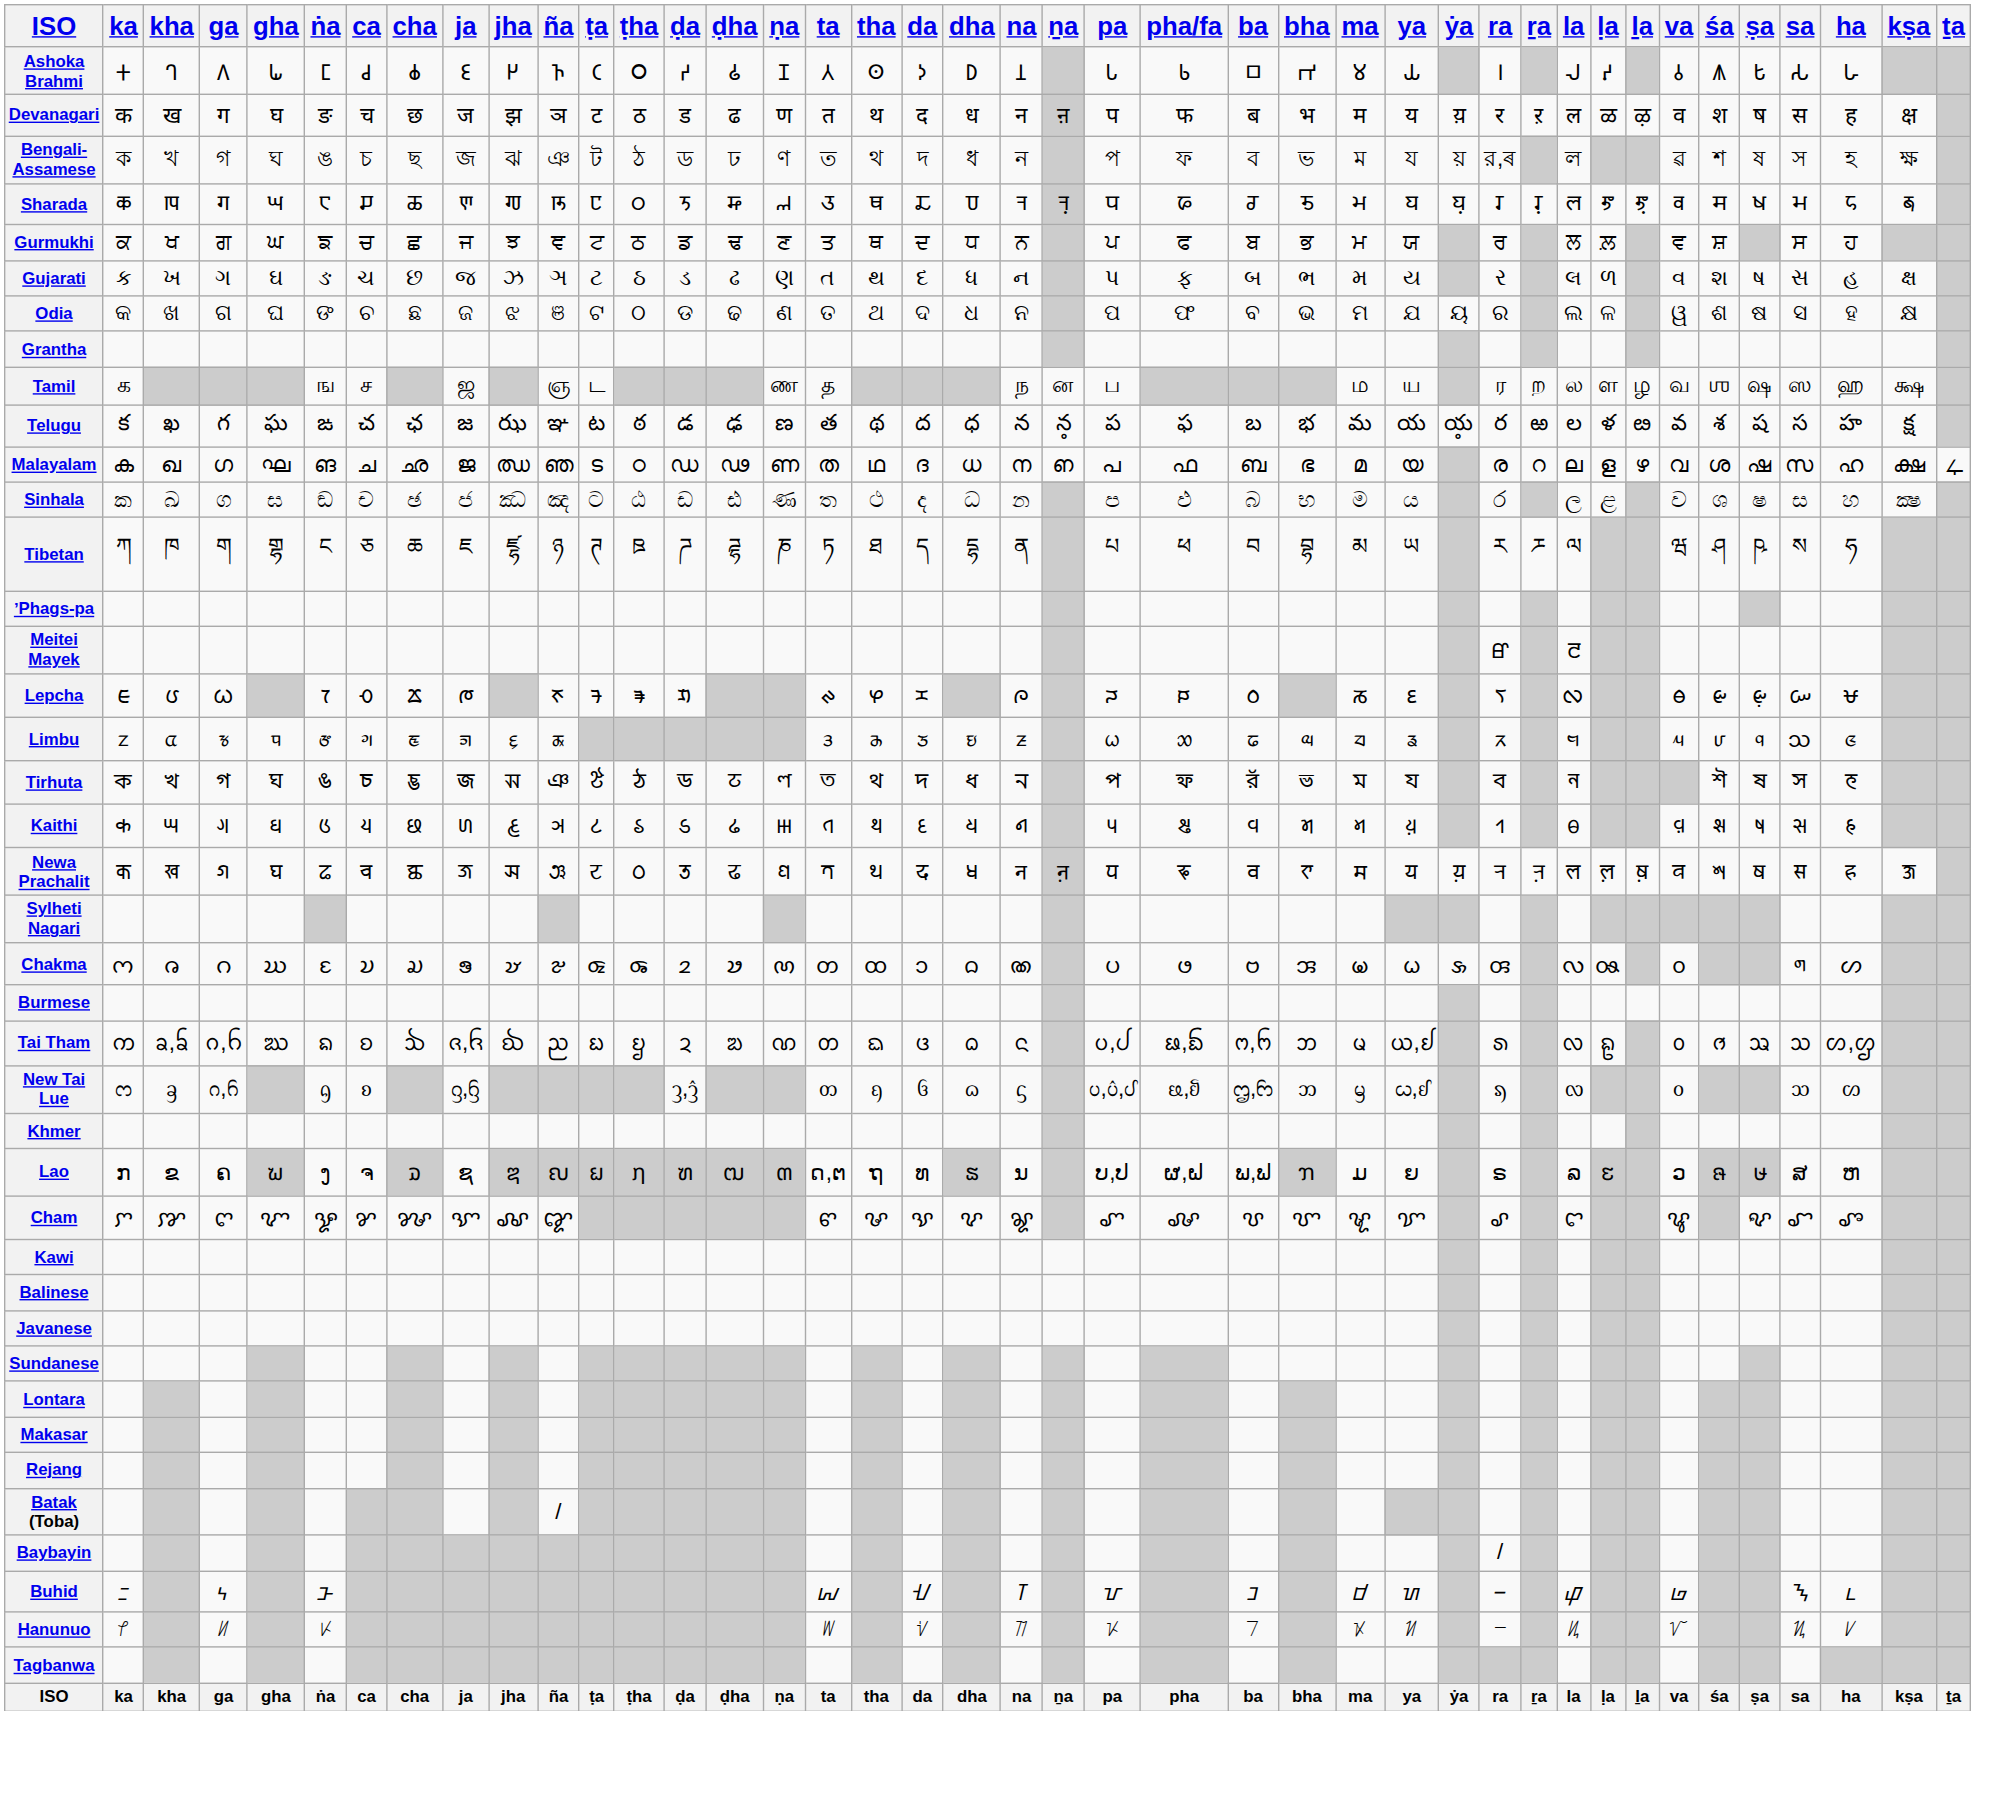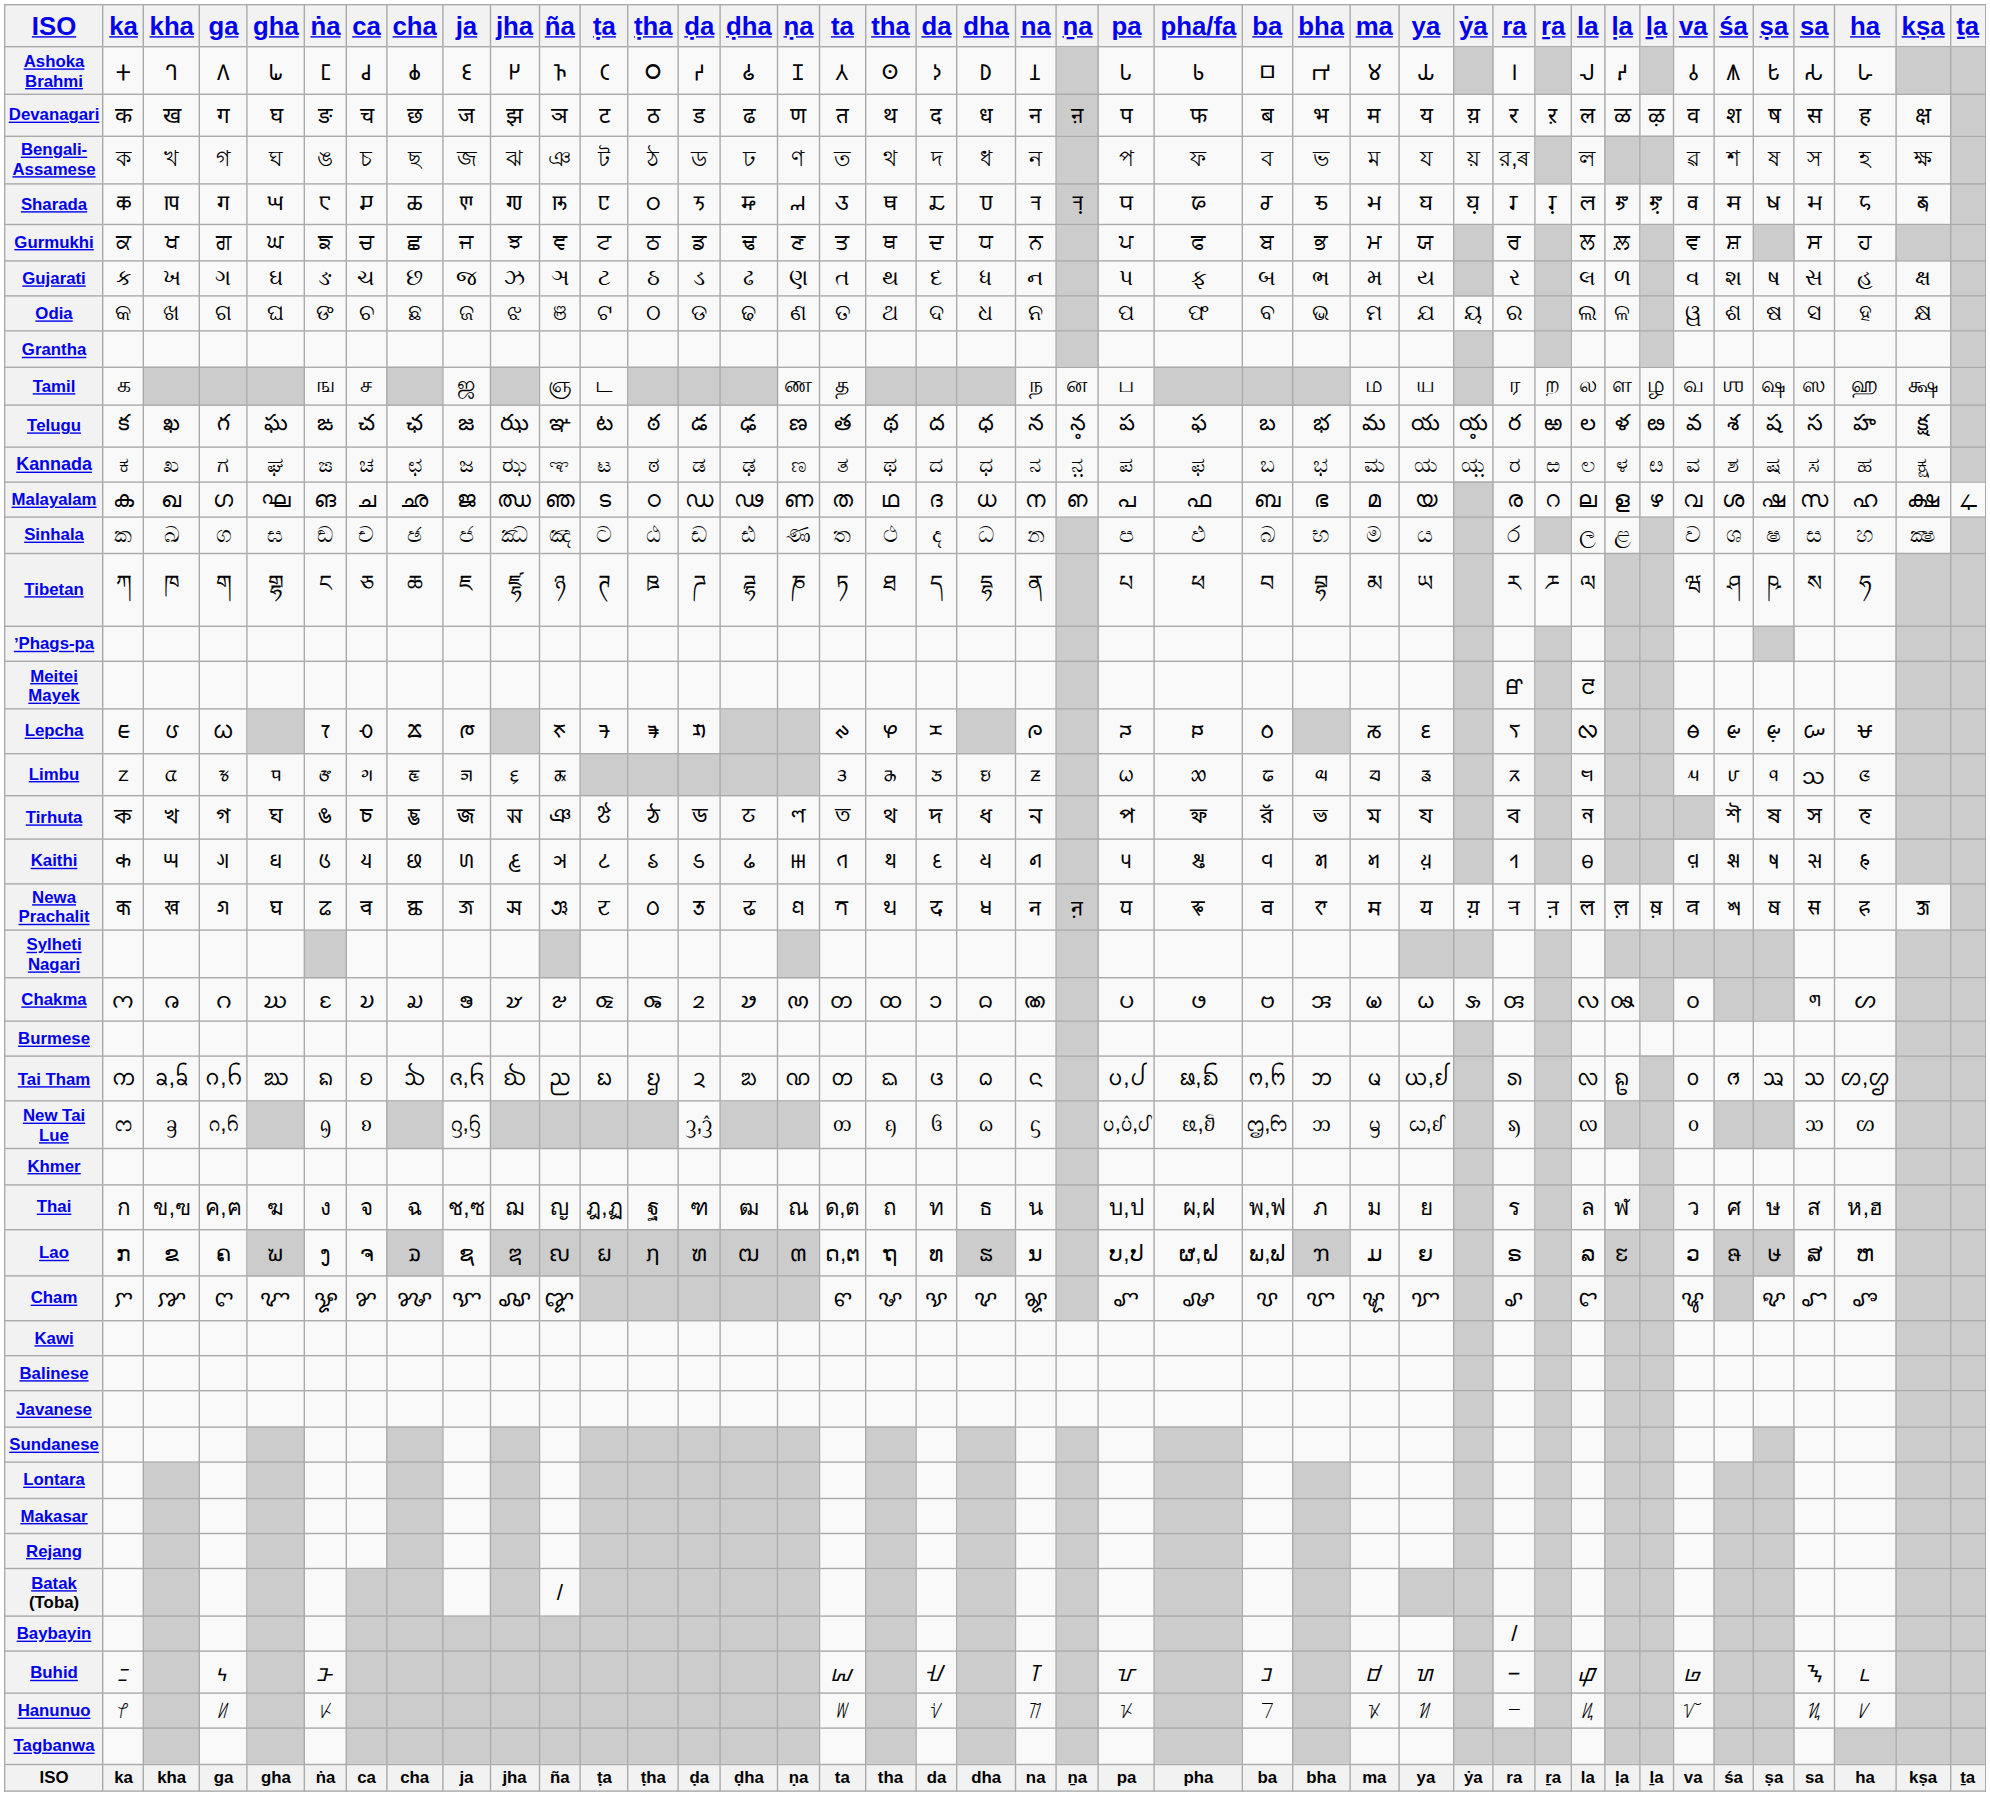+ row: (54, 464)
+ row: (54, 1207)
